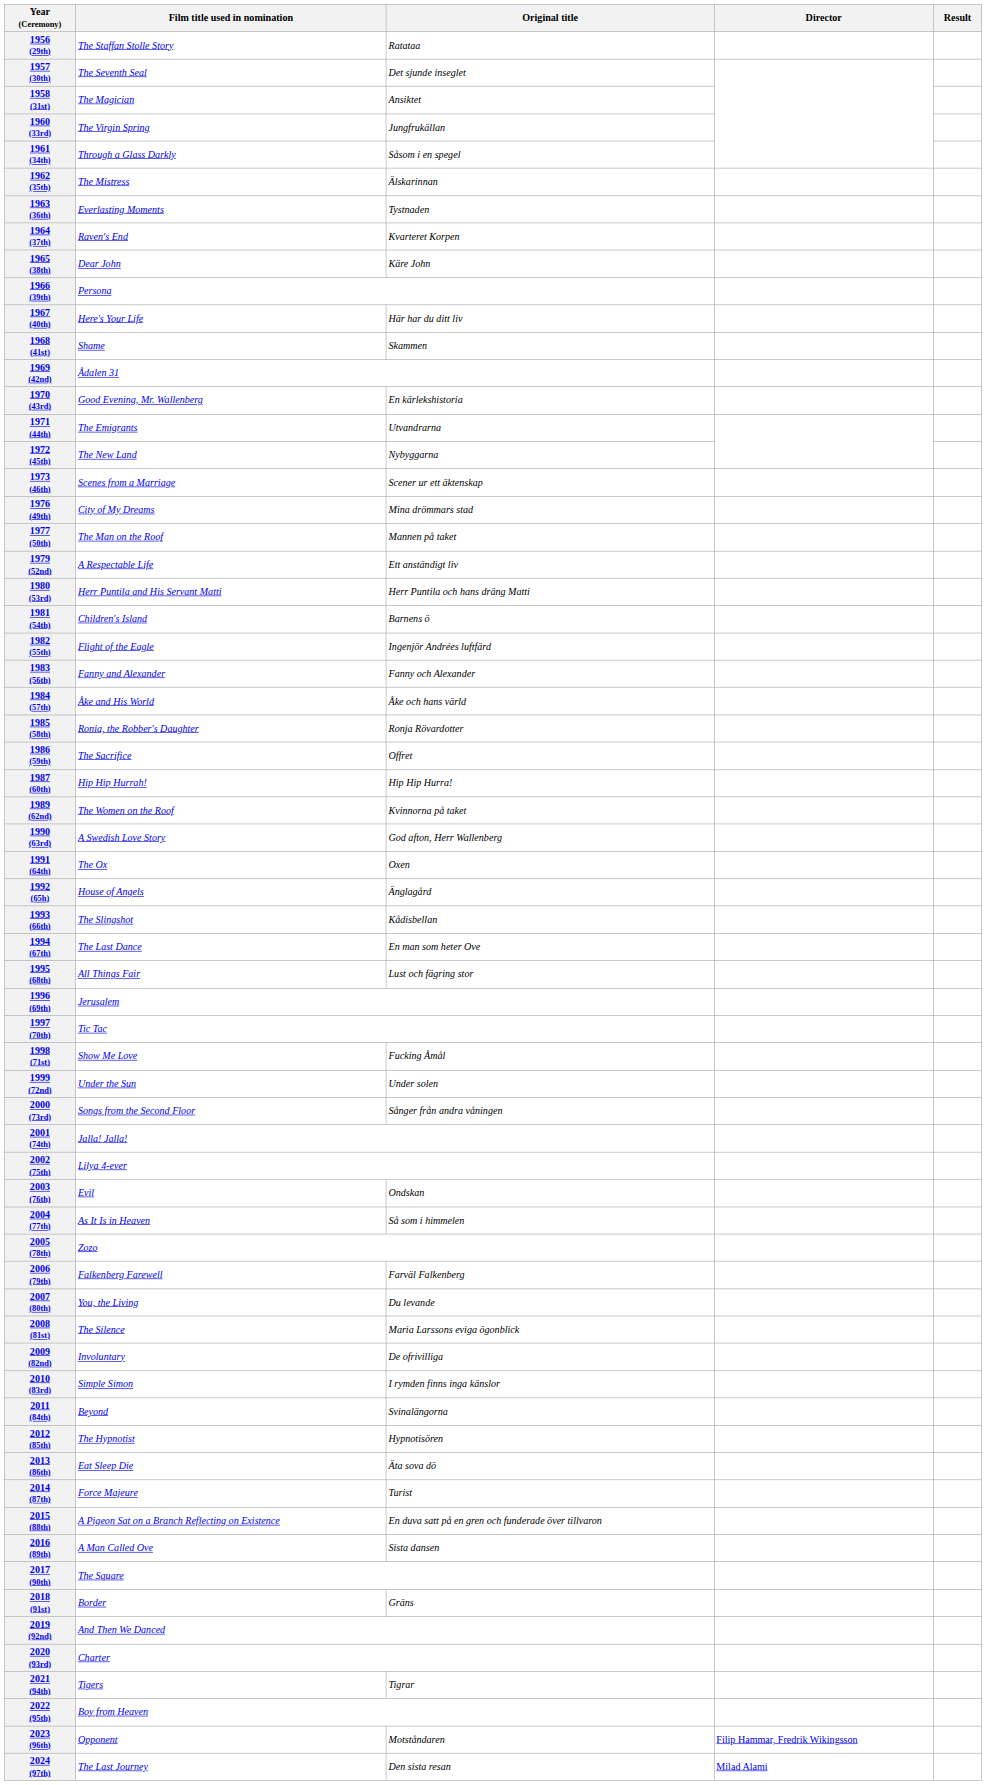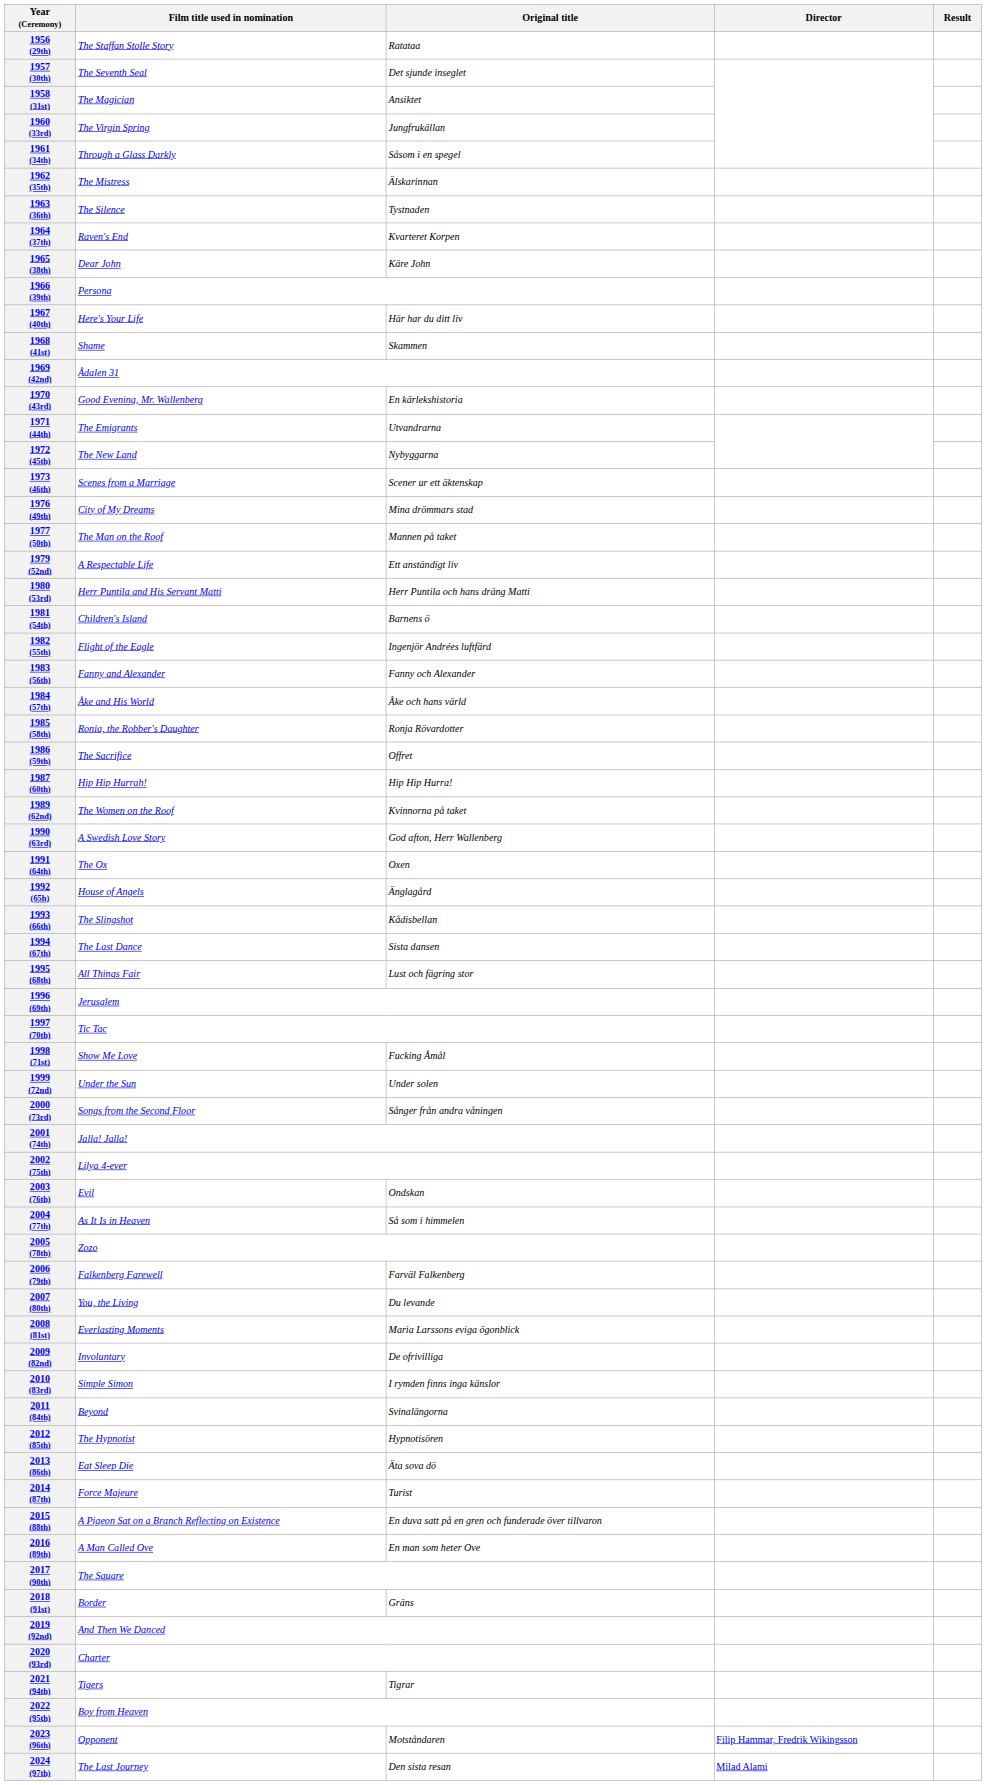(121, 209) Everlasting Moments -> (101, 209) The Silence
(434, 947) En man som heter Ove -> (414, 947) Sista dansen
(101, 1329) The Silence -> (121, 1329) Everlasting Moments
(414, 1548) Sista dansen -> (434, 1548) En man som heter Ove
